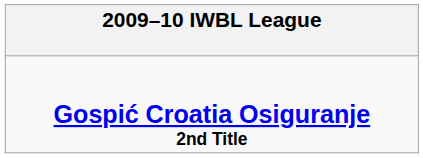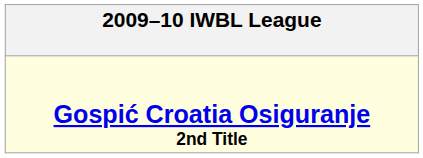(212, 123) no background -> (212, 123) lightyellow background
